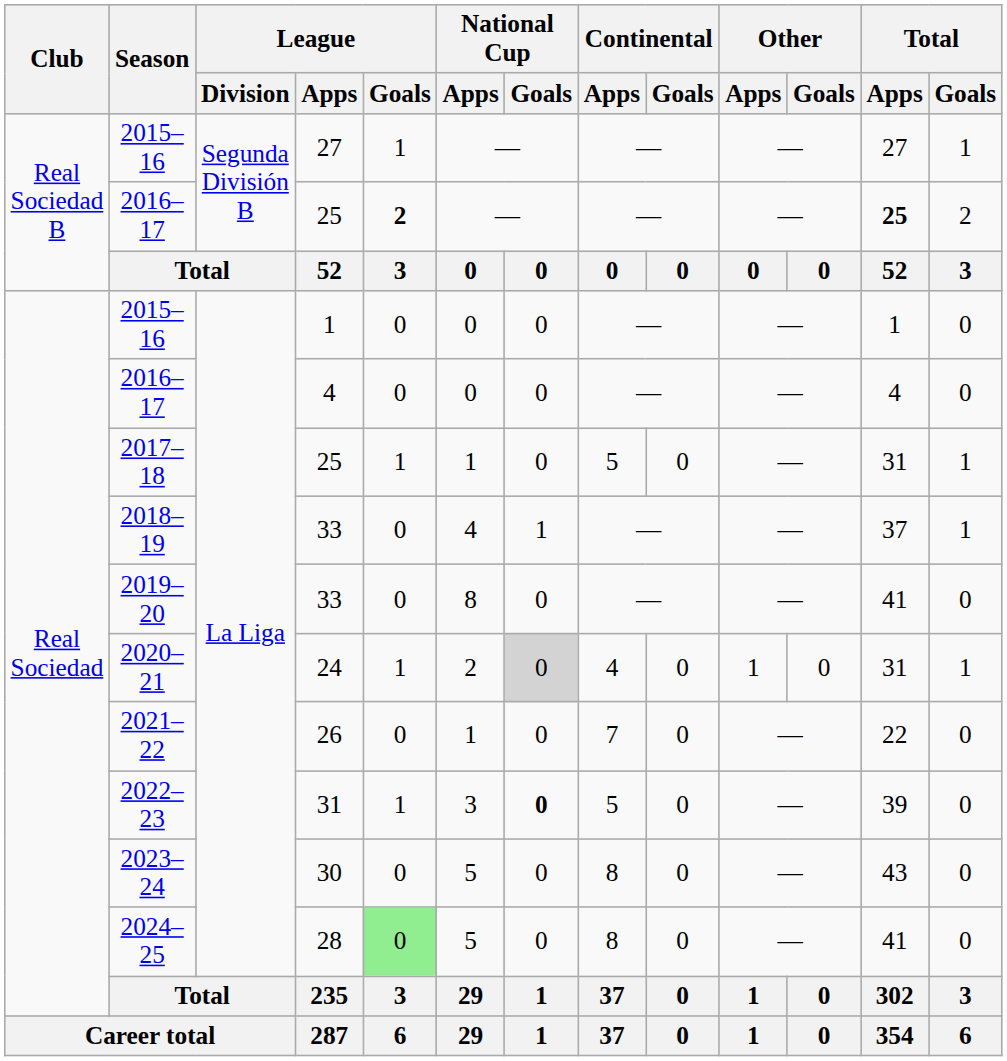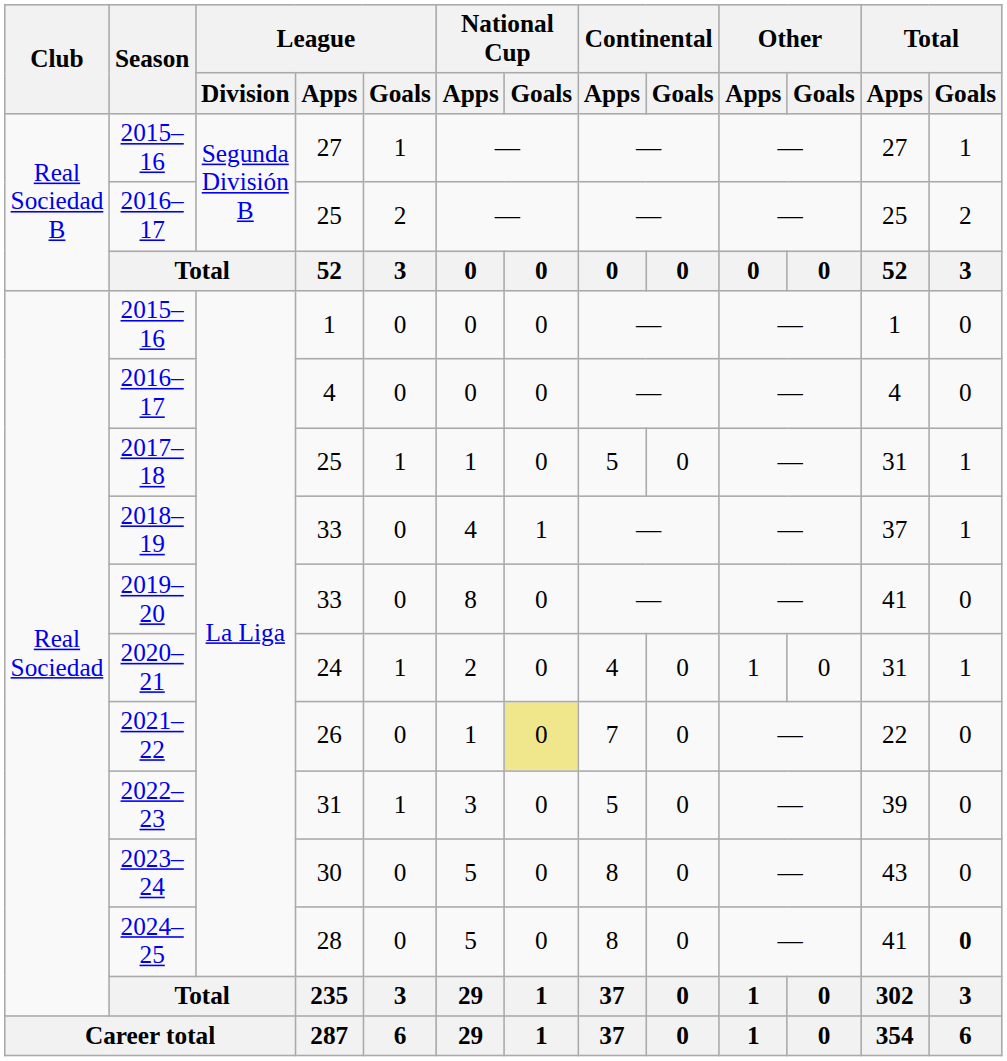(400, 215) bold -> (400, 215) normal
(895, 215) bold -> (895, 215) normal
(541, 667) lightgrey background -> (541, 667) no background
(541, 735) no background -> (541, 735) khaki background
(541, 804) bold -> (541, 804) normal
(400, 941) lightgreen background -> (400, 941) no background
(965, 941) normal -> (965, 941) bold
